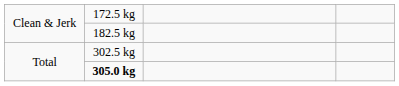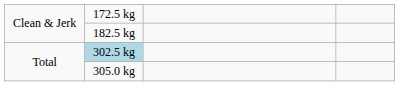(114, 52) no background -> (114, 52) lightblue background
(114, 71) bold -> (114, 71) normal
